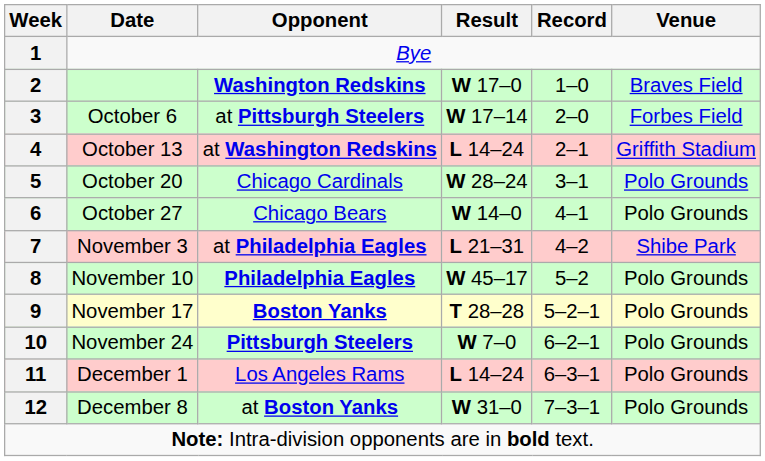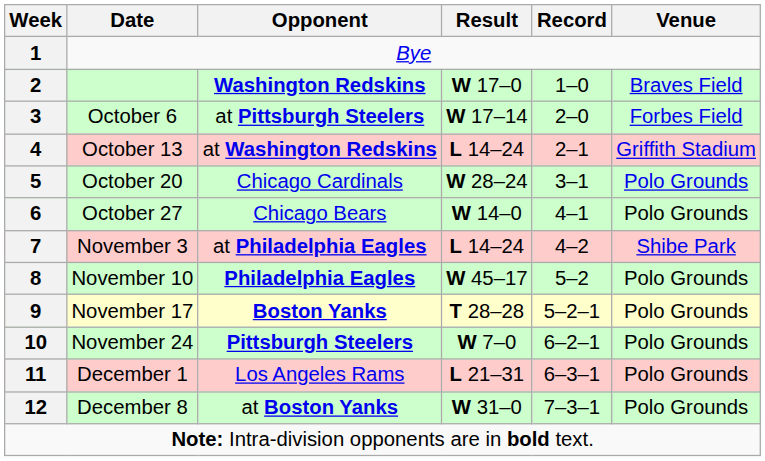(487, 246) L 21–31 -> (487, 246) L 14–24
(487, 375) L 14–24 -> (487, 375) L 21–31
